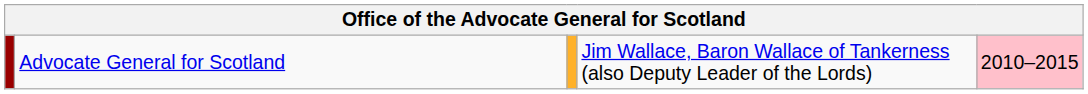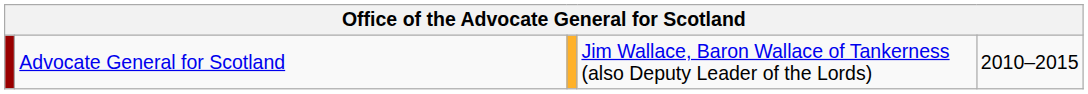(1030, 61) pink background -> (1030, 61) no background
